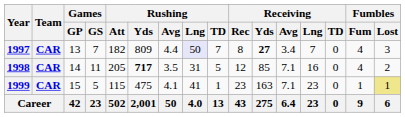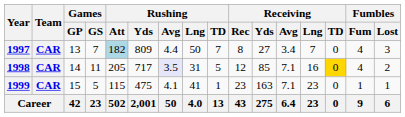(117, 49) no background -> (117, 49) lightblue background
(195, 49) lavender background -> (195, 49) no background
(264, 49) bold -> (264, 49) normal
(143, 67) bold -> (143, 67) normal
(171, 67) no background -> (171, 67) lavender background
(336, 67) no background -> (336, 67) gold background
(387, 85) khaki background -> (387, 85) no background
